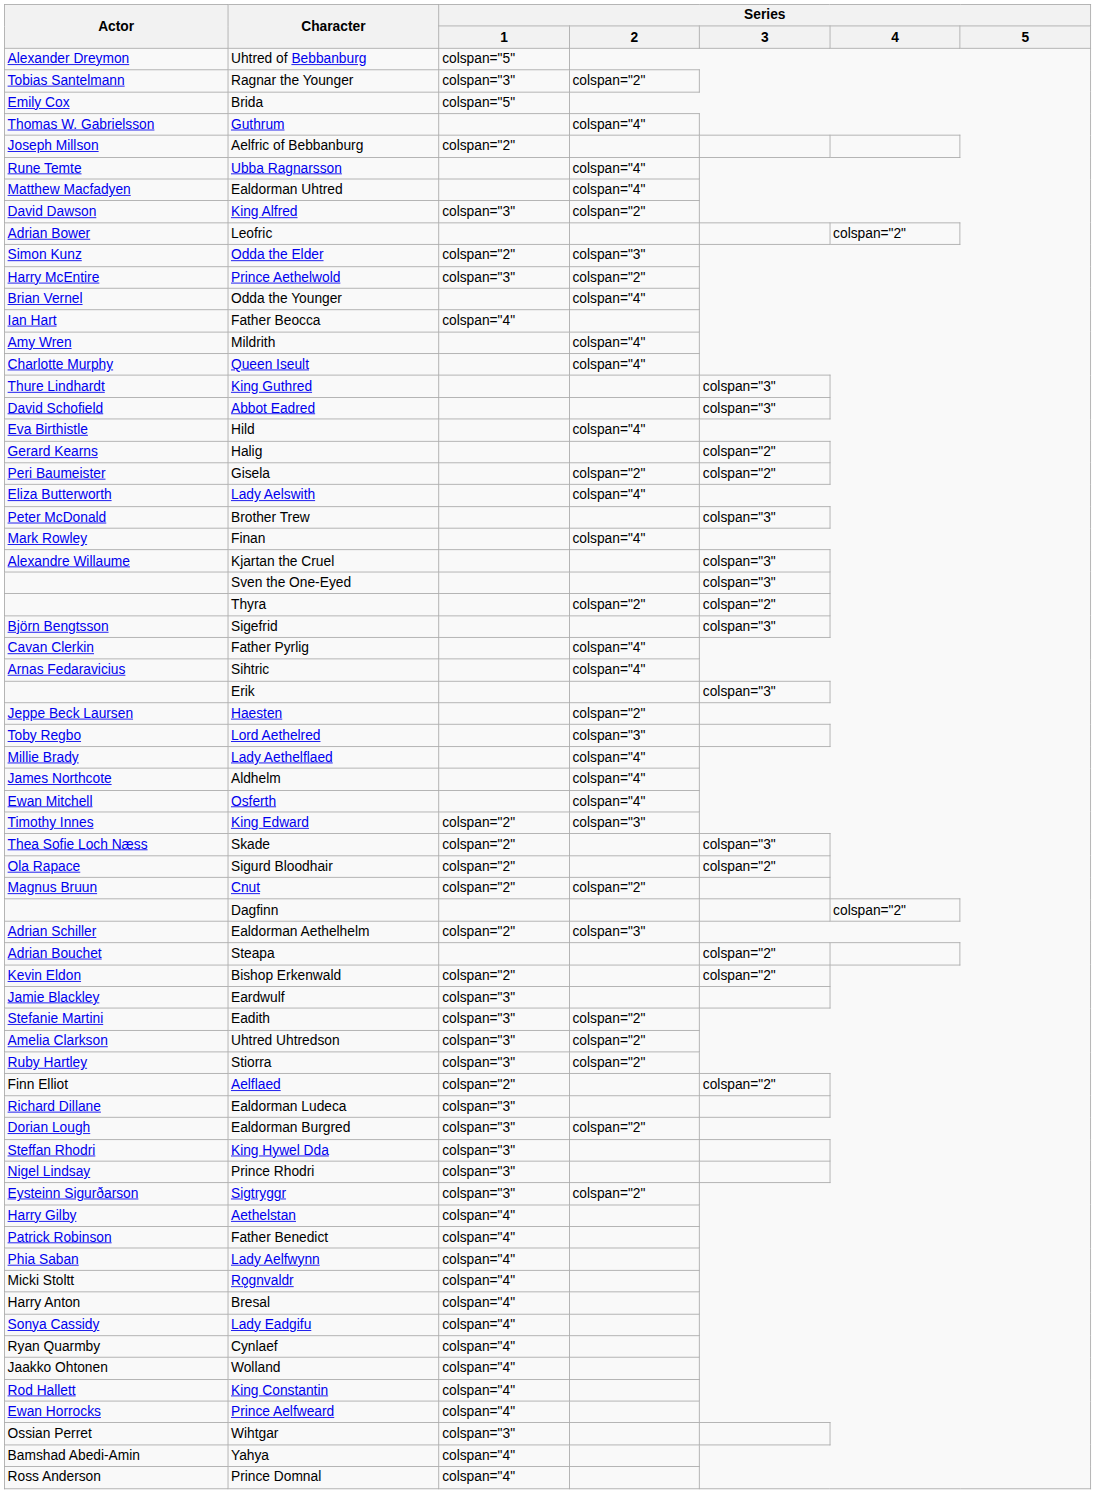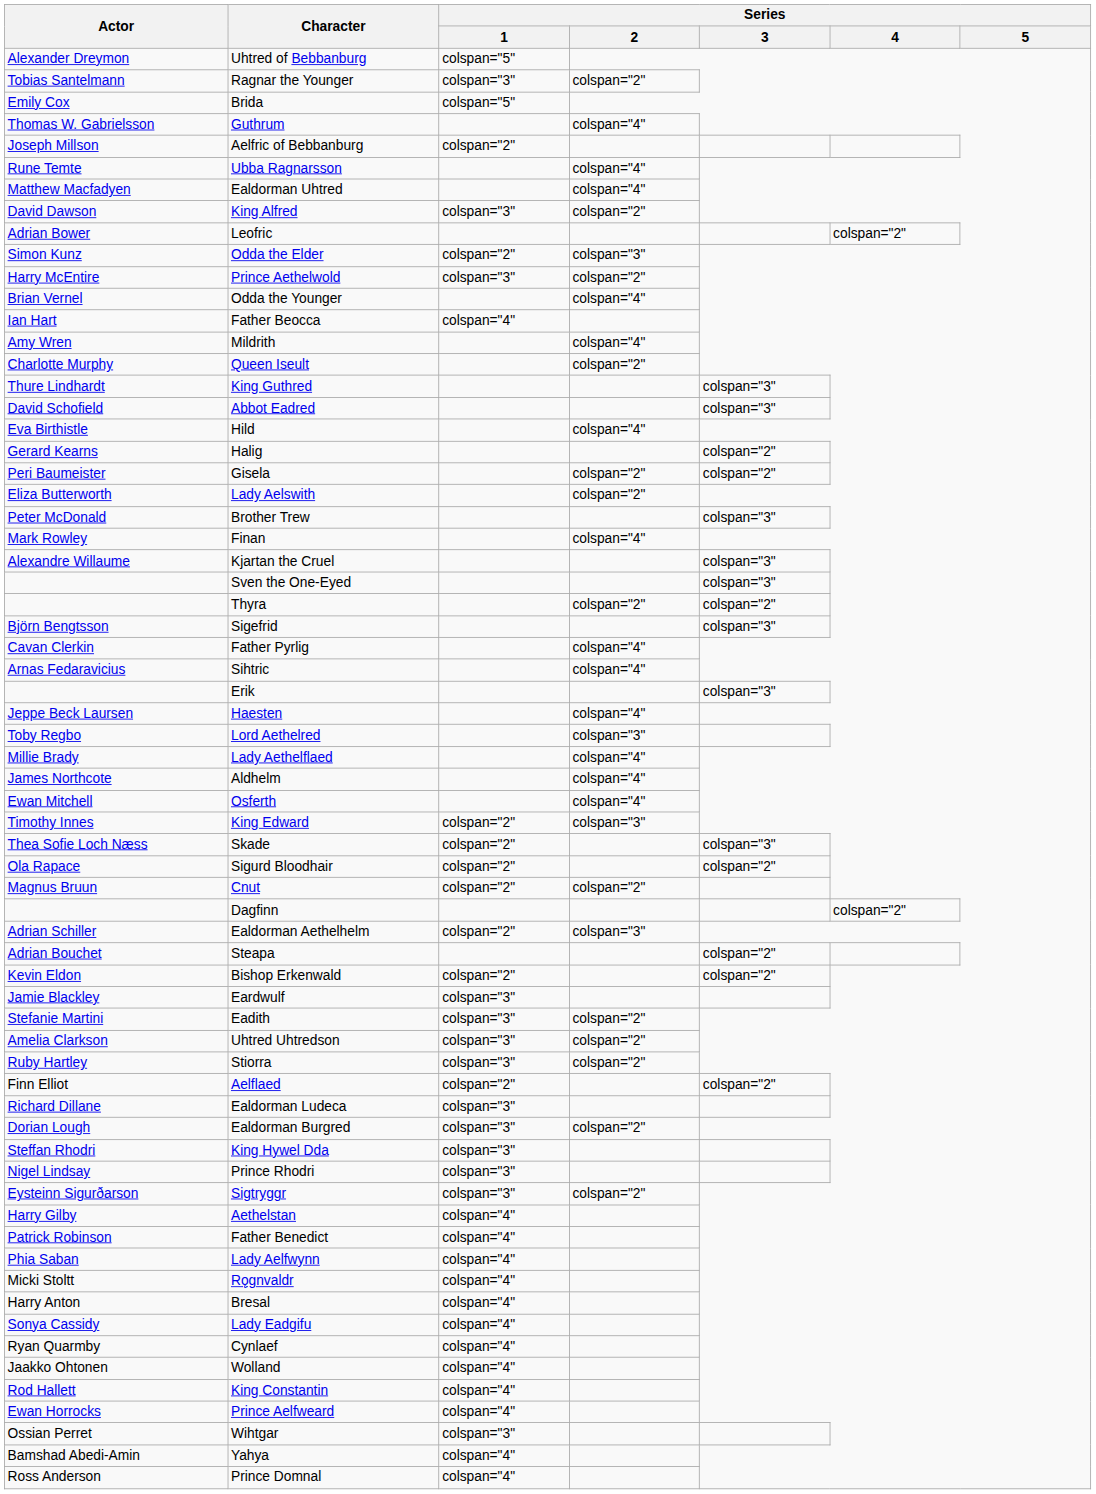(609, 364) colspan="4" -> (609, 364) colspan="2"
(609, 495) colspan="4" -> (609, 495) colspan="2"
(609, 713) colspan="2" -> (609, 713) colspan="4"
